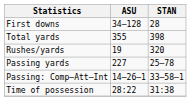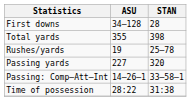(157, 50) 320 -> (162, 50) 25–78
(162, 63) 25–78 -> (157, 63) 320
